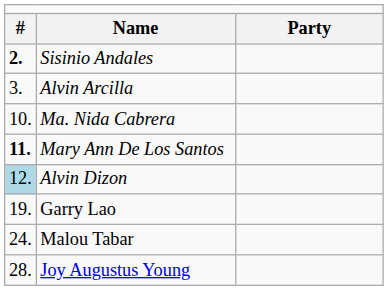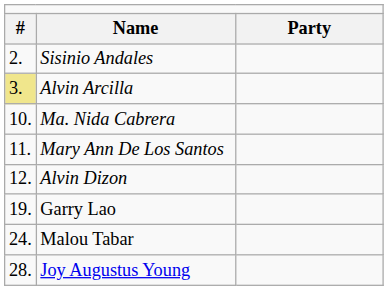(16, 58) bold -> (16, 58) normal
(16, 88) no background -> (16, 88) khaki background
(20, 149) bold -> (20, 149) normal
(20, 179) lightblue background -> (20, 179) no background
